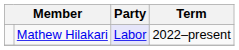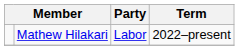(130, 34) lavender background -> (130, 34) no background
